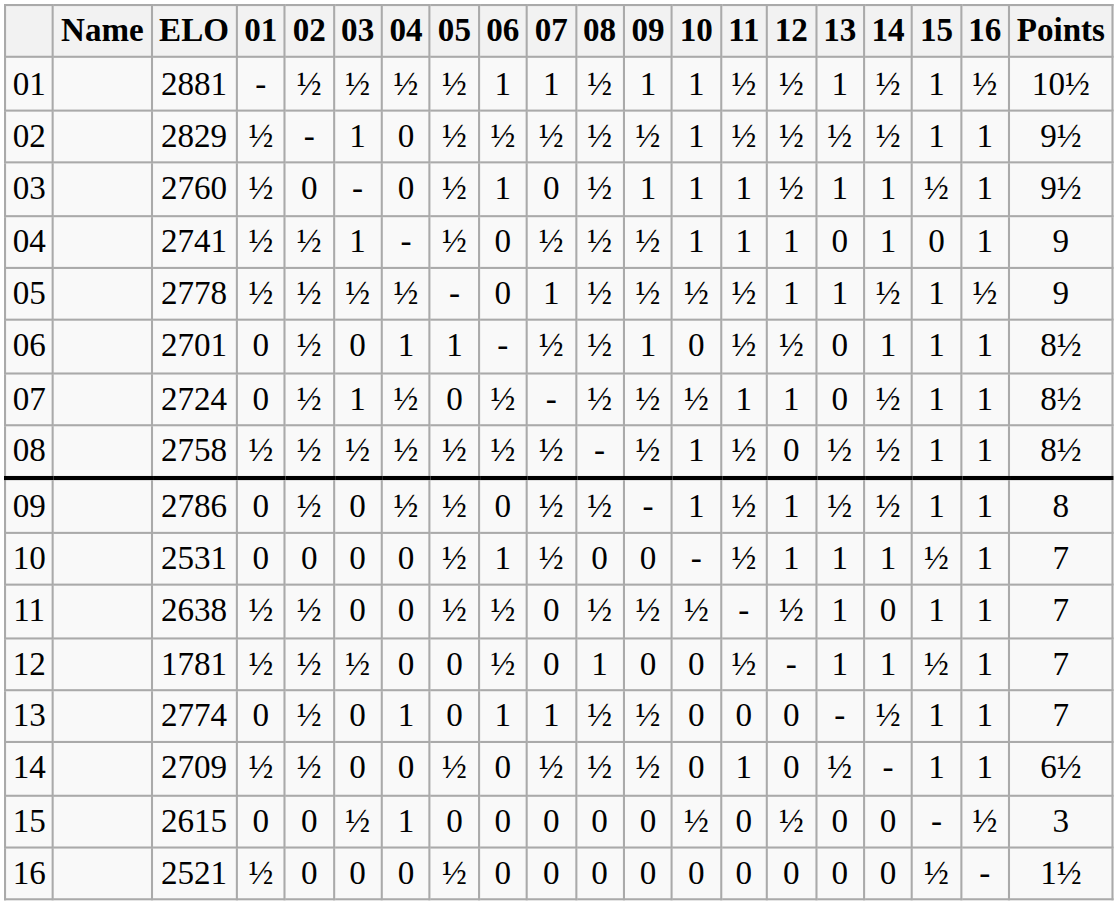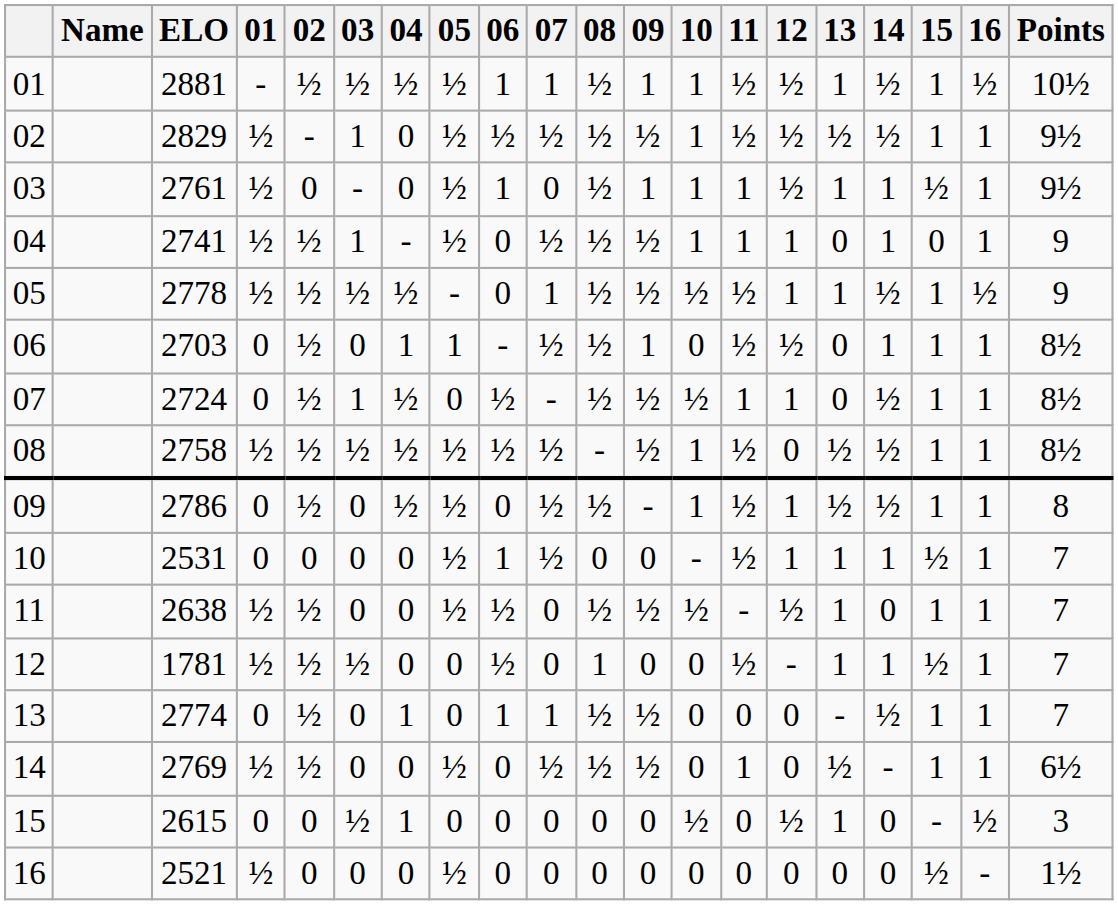(194, 188) 2760 -> (194, 188) 2761
(194, 345) 2701 -> (194, 345) 2703
(194, 768) 2709 -> (194, 768) 2769
(840, 820) 0 -> (840, 820) 1
